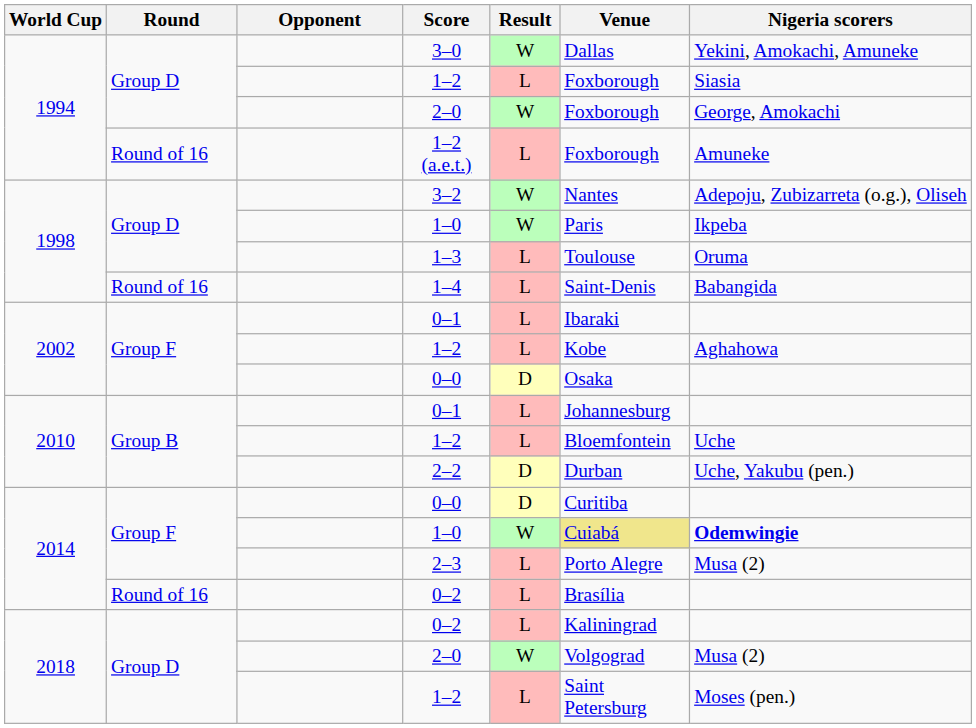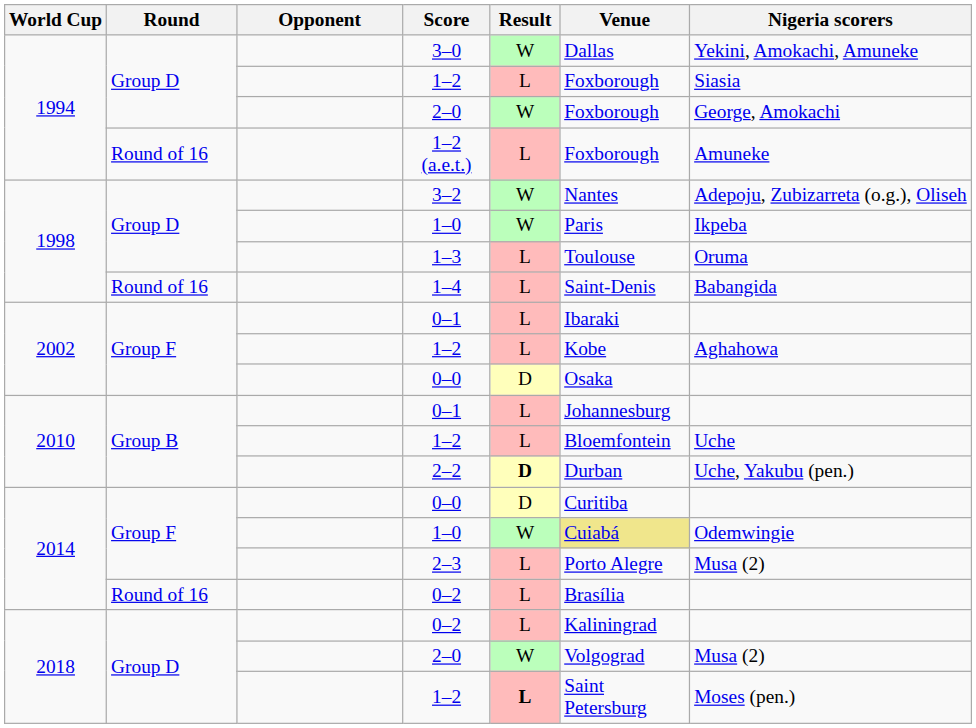(525, 471) normal -> (525, 471) bold
(746, 532) bold -> (744, 532) normal
(525, 697) normal -> (525, 697) bold
